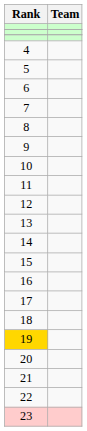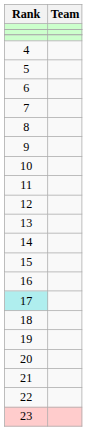(26, 300) no background -> (26, 300) paleturquoise background
(26, 339) gold background -> (26, 339) no background
